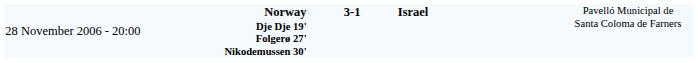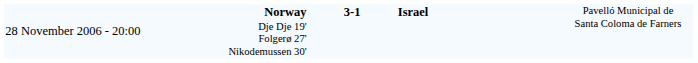(266, 39) bold -> (268, 39) normal
